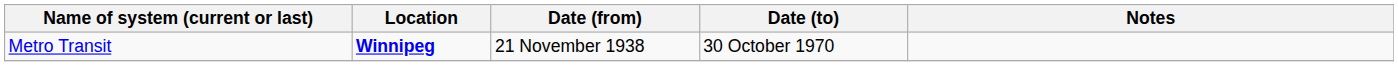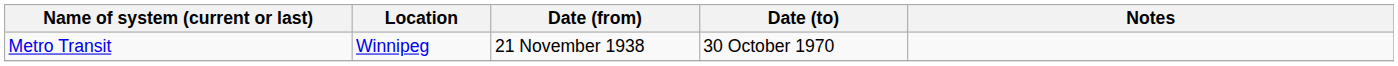(395, 46) bold -> (393, 46) normal
